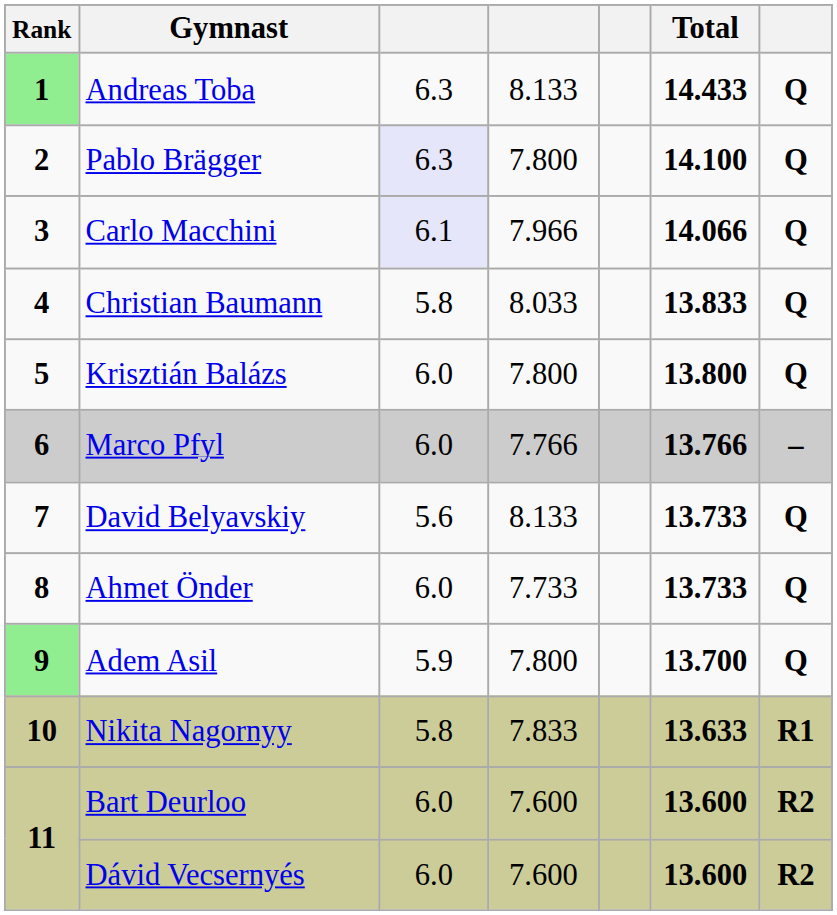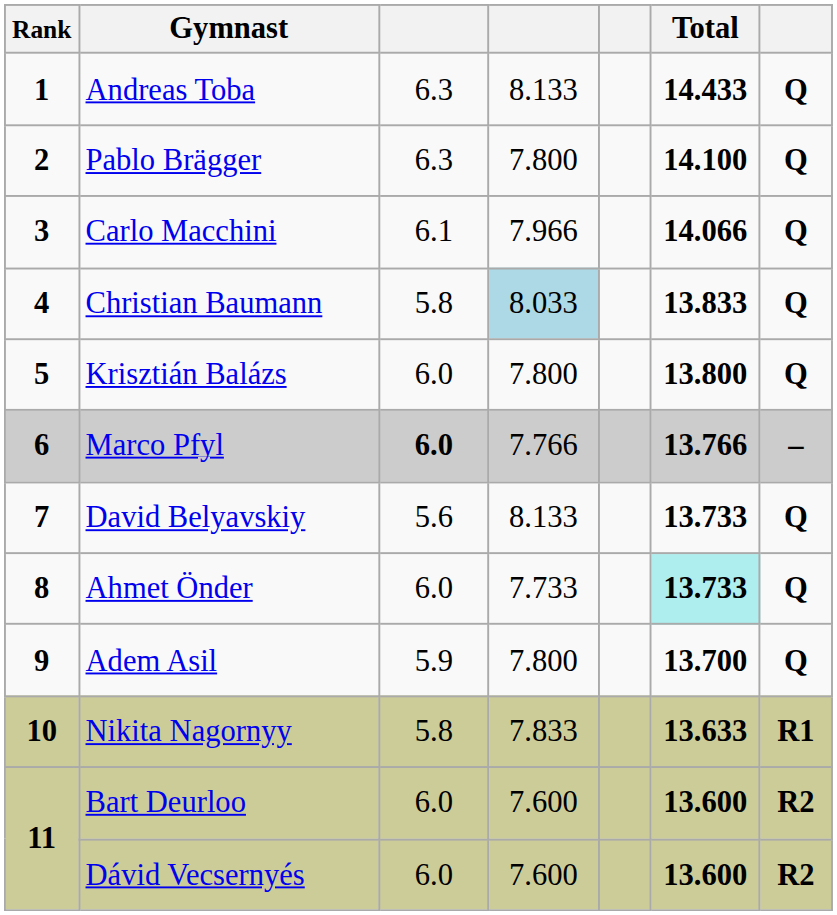(42, 88) lightgreen background -> (42, 88) no background
(434, 160) lavender background -> (434, 160) no background
(434, 231) lavender background -> (434, 231) no background
(543, 302) no background -> (543, 302) lightblue background
(434, 445) normal -> (434, 445) bold
(705, 588) no background -> (705, 588) paleturquoise background
(42, 659) lightgreen background -> (42, 659) no background
